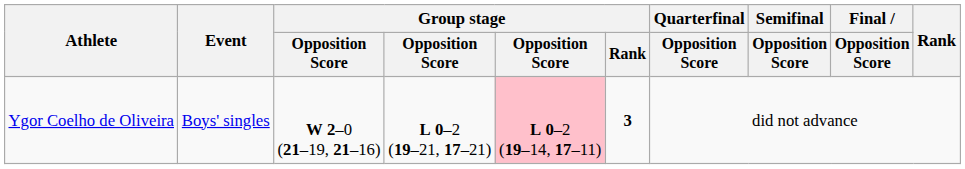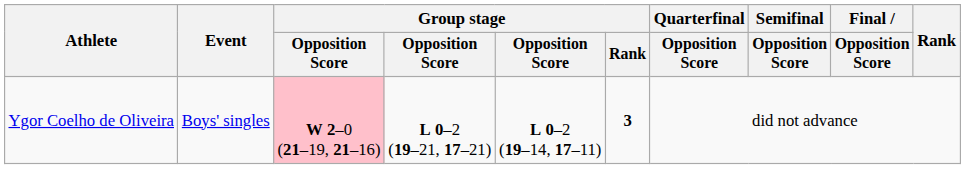(329, 140) no background -> (329, 140) pink background
(550, 140) pink background -> (550, 140) no background
